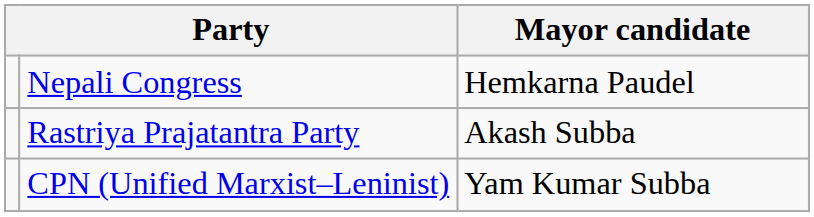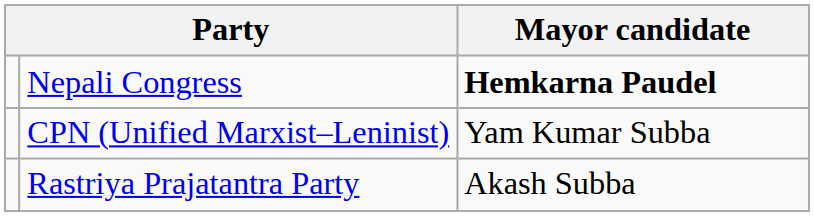(580, 81) normal -> (590, 81) bold
rows swapped: (238, 183) <-> (193, 132)
